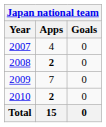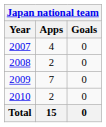(51, 63) bold -> (51, 63) normal
(51, 96) bold -> (51, 96) normal
